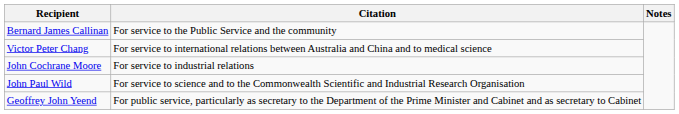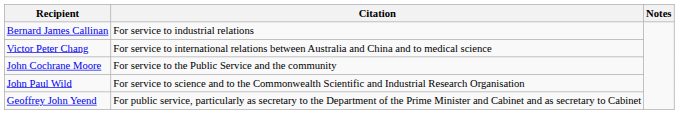(225, 31) For service to the Public Service and the community -> (184, 31) For service to industrial relations
(184, 66) For service to industrial relations -> (225, 66) For service to the Public Service and the community
